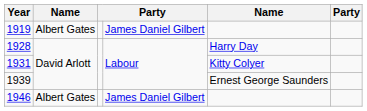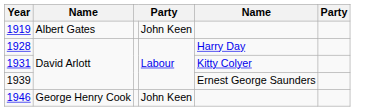(155, 30) James Daniel Gilbert -> (166, 30) John Keen
(65, 98) Albert Gates -> (83, 98) George Henry Cook
(155, 98) James Daniel Gilbert -> (166, 98) John Keen
